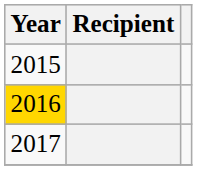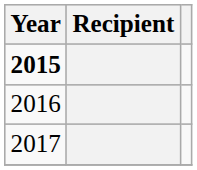(36, 64) normal -> (36, 64) bold
(36, 104) gold background -> (36, 104) no background
